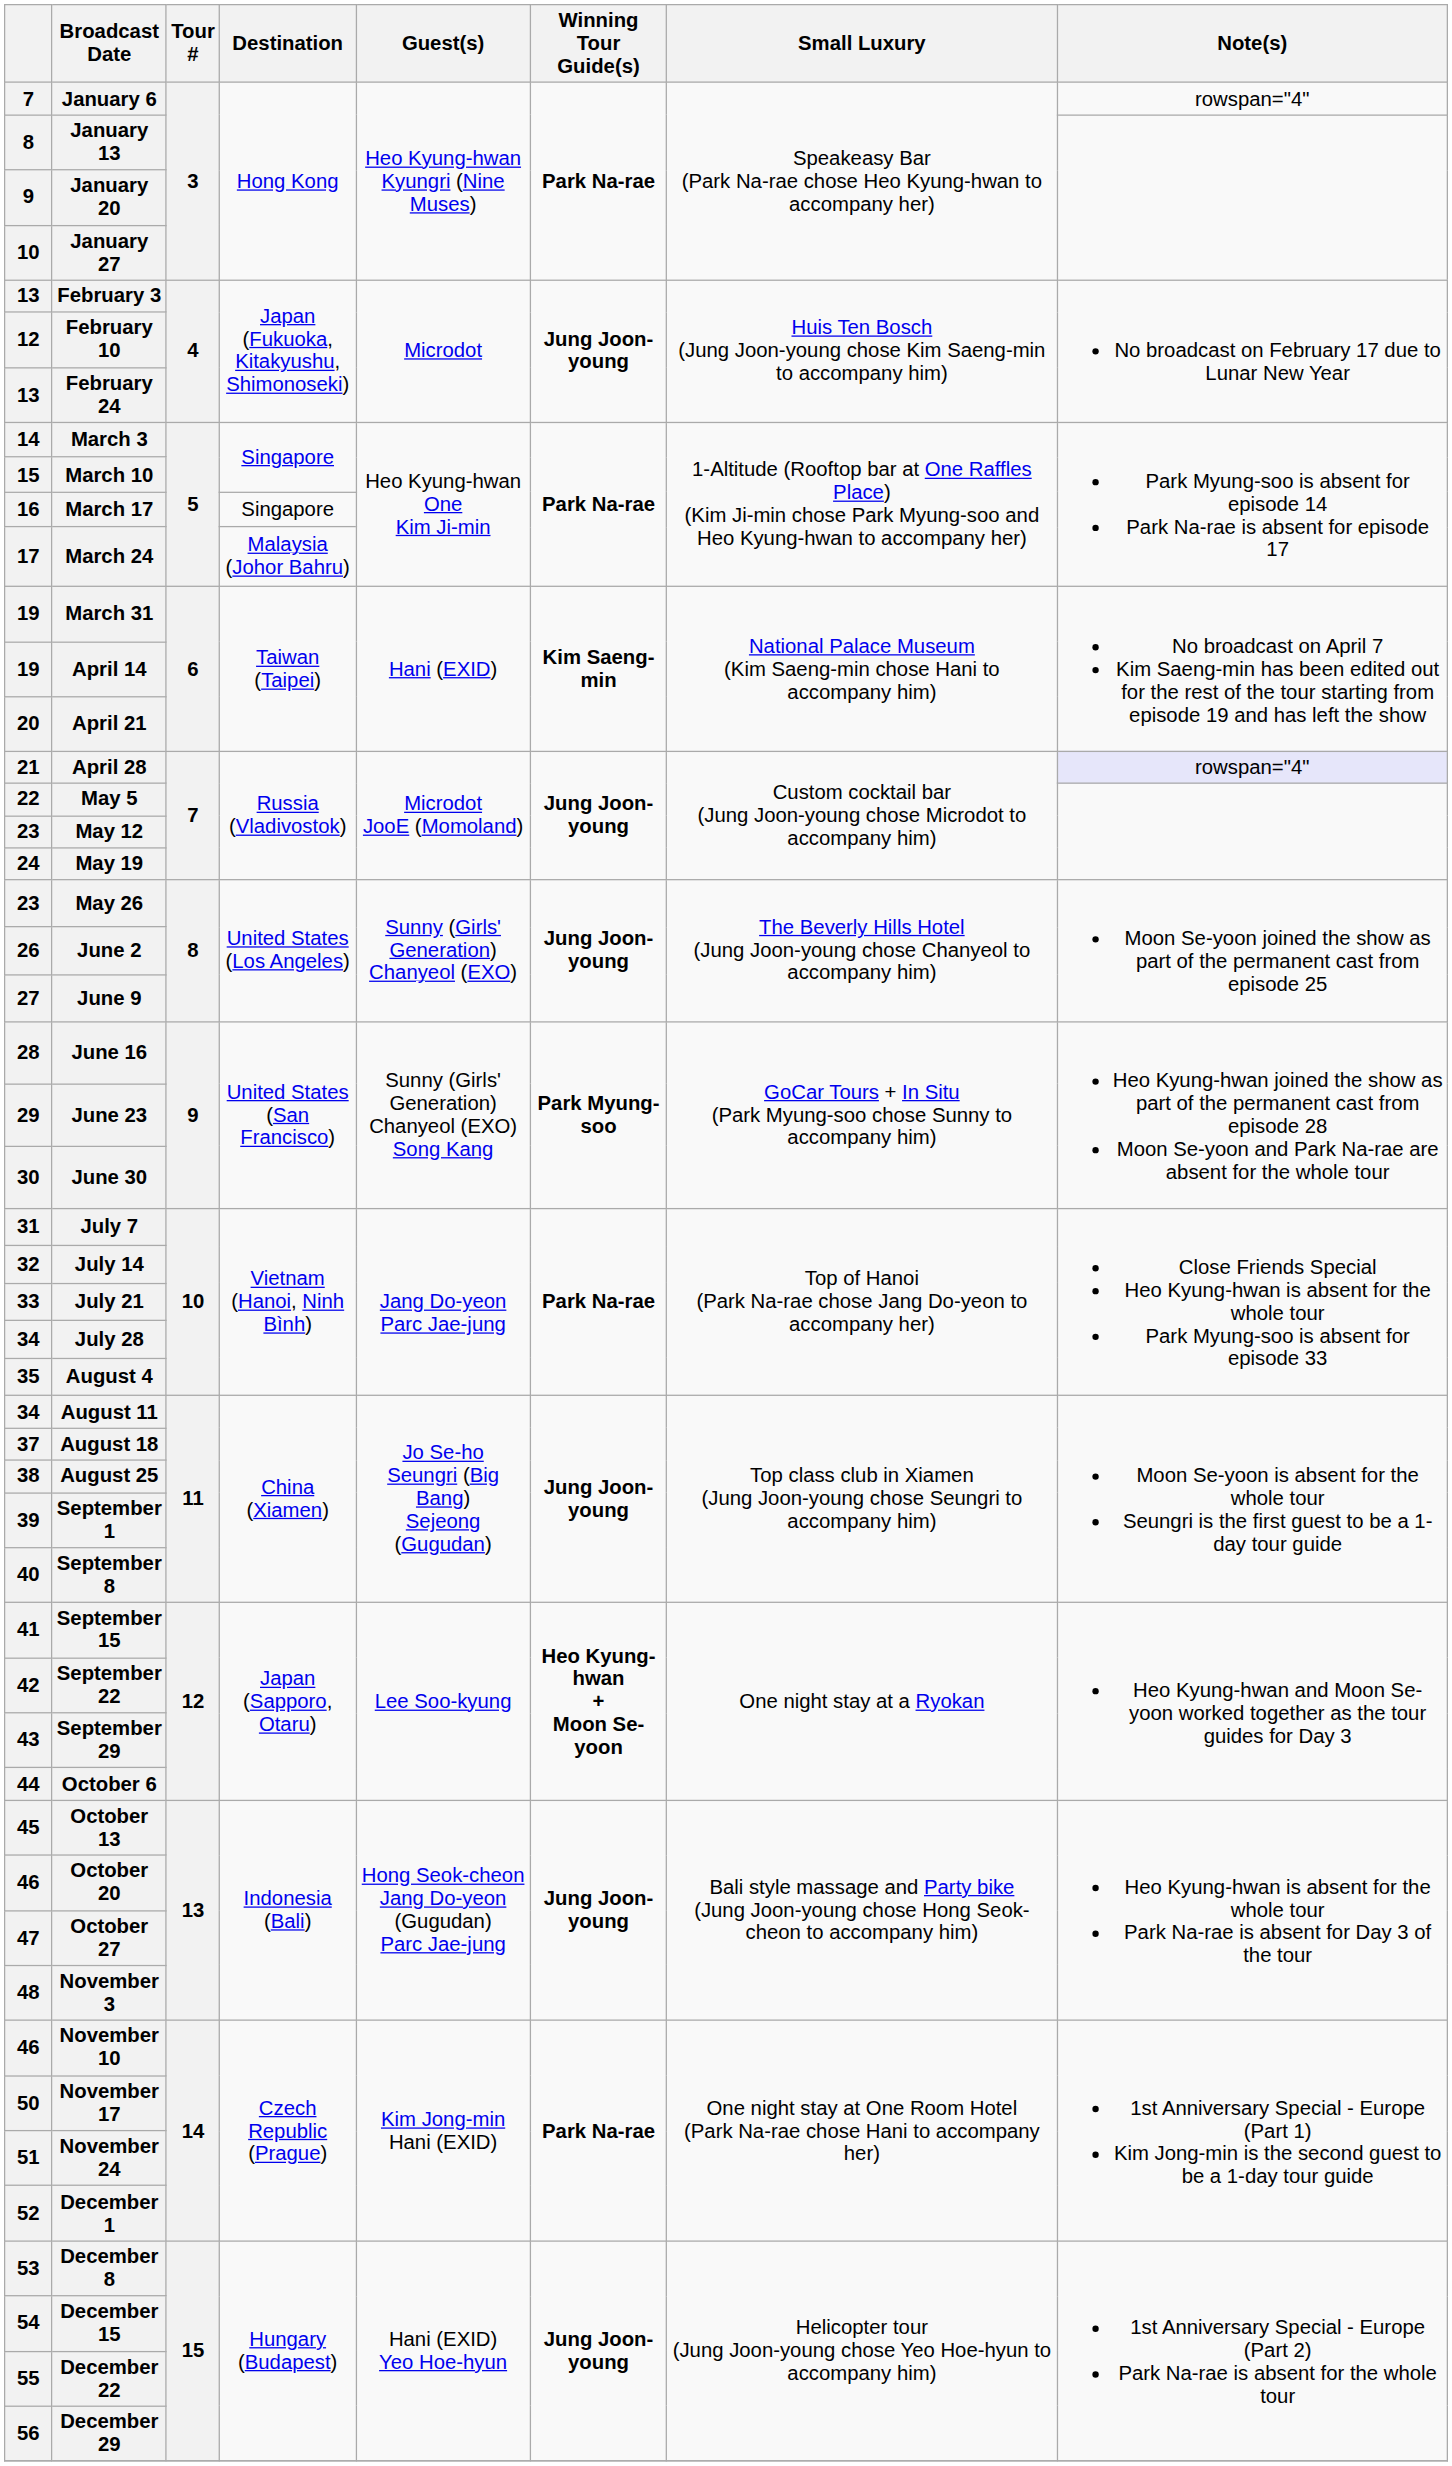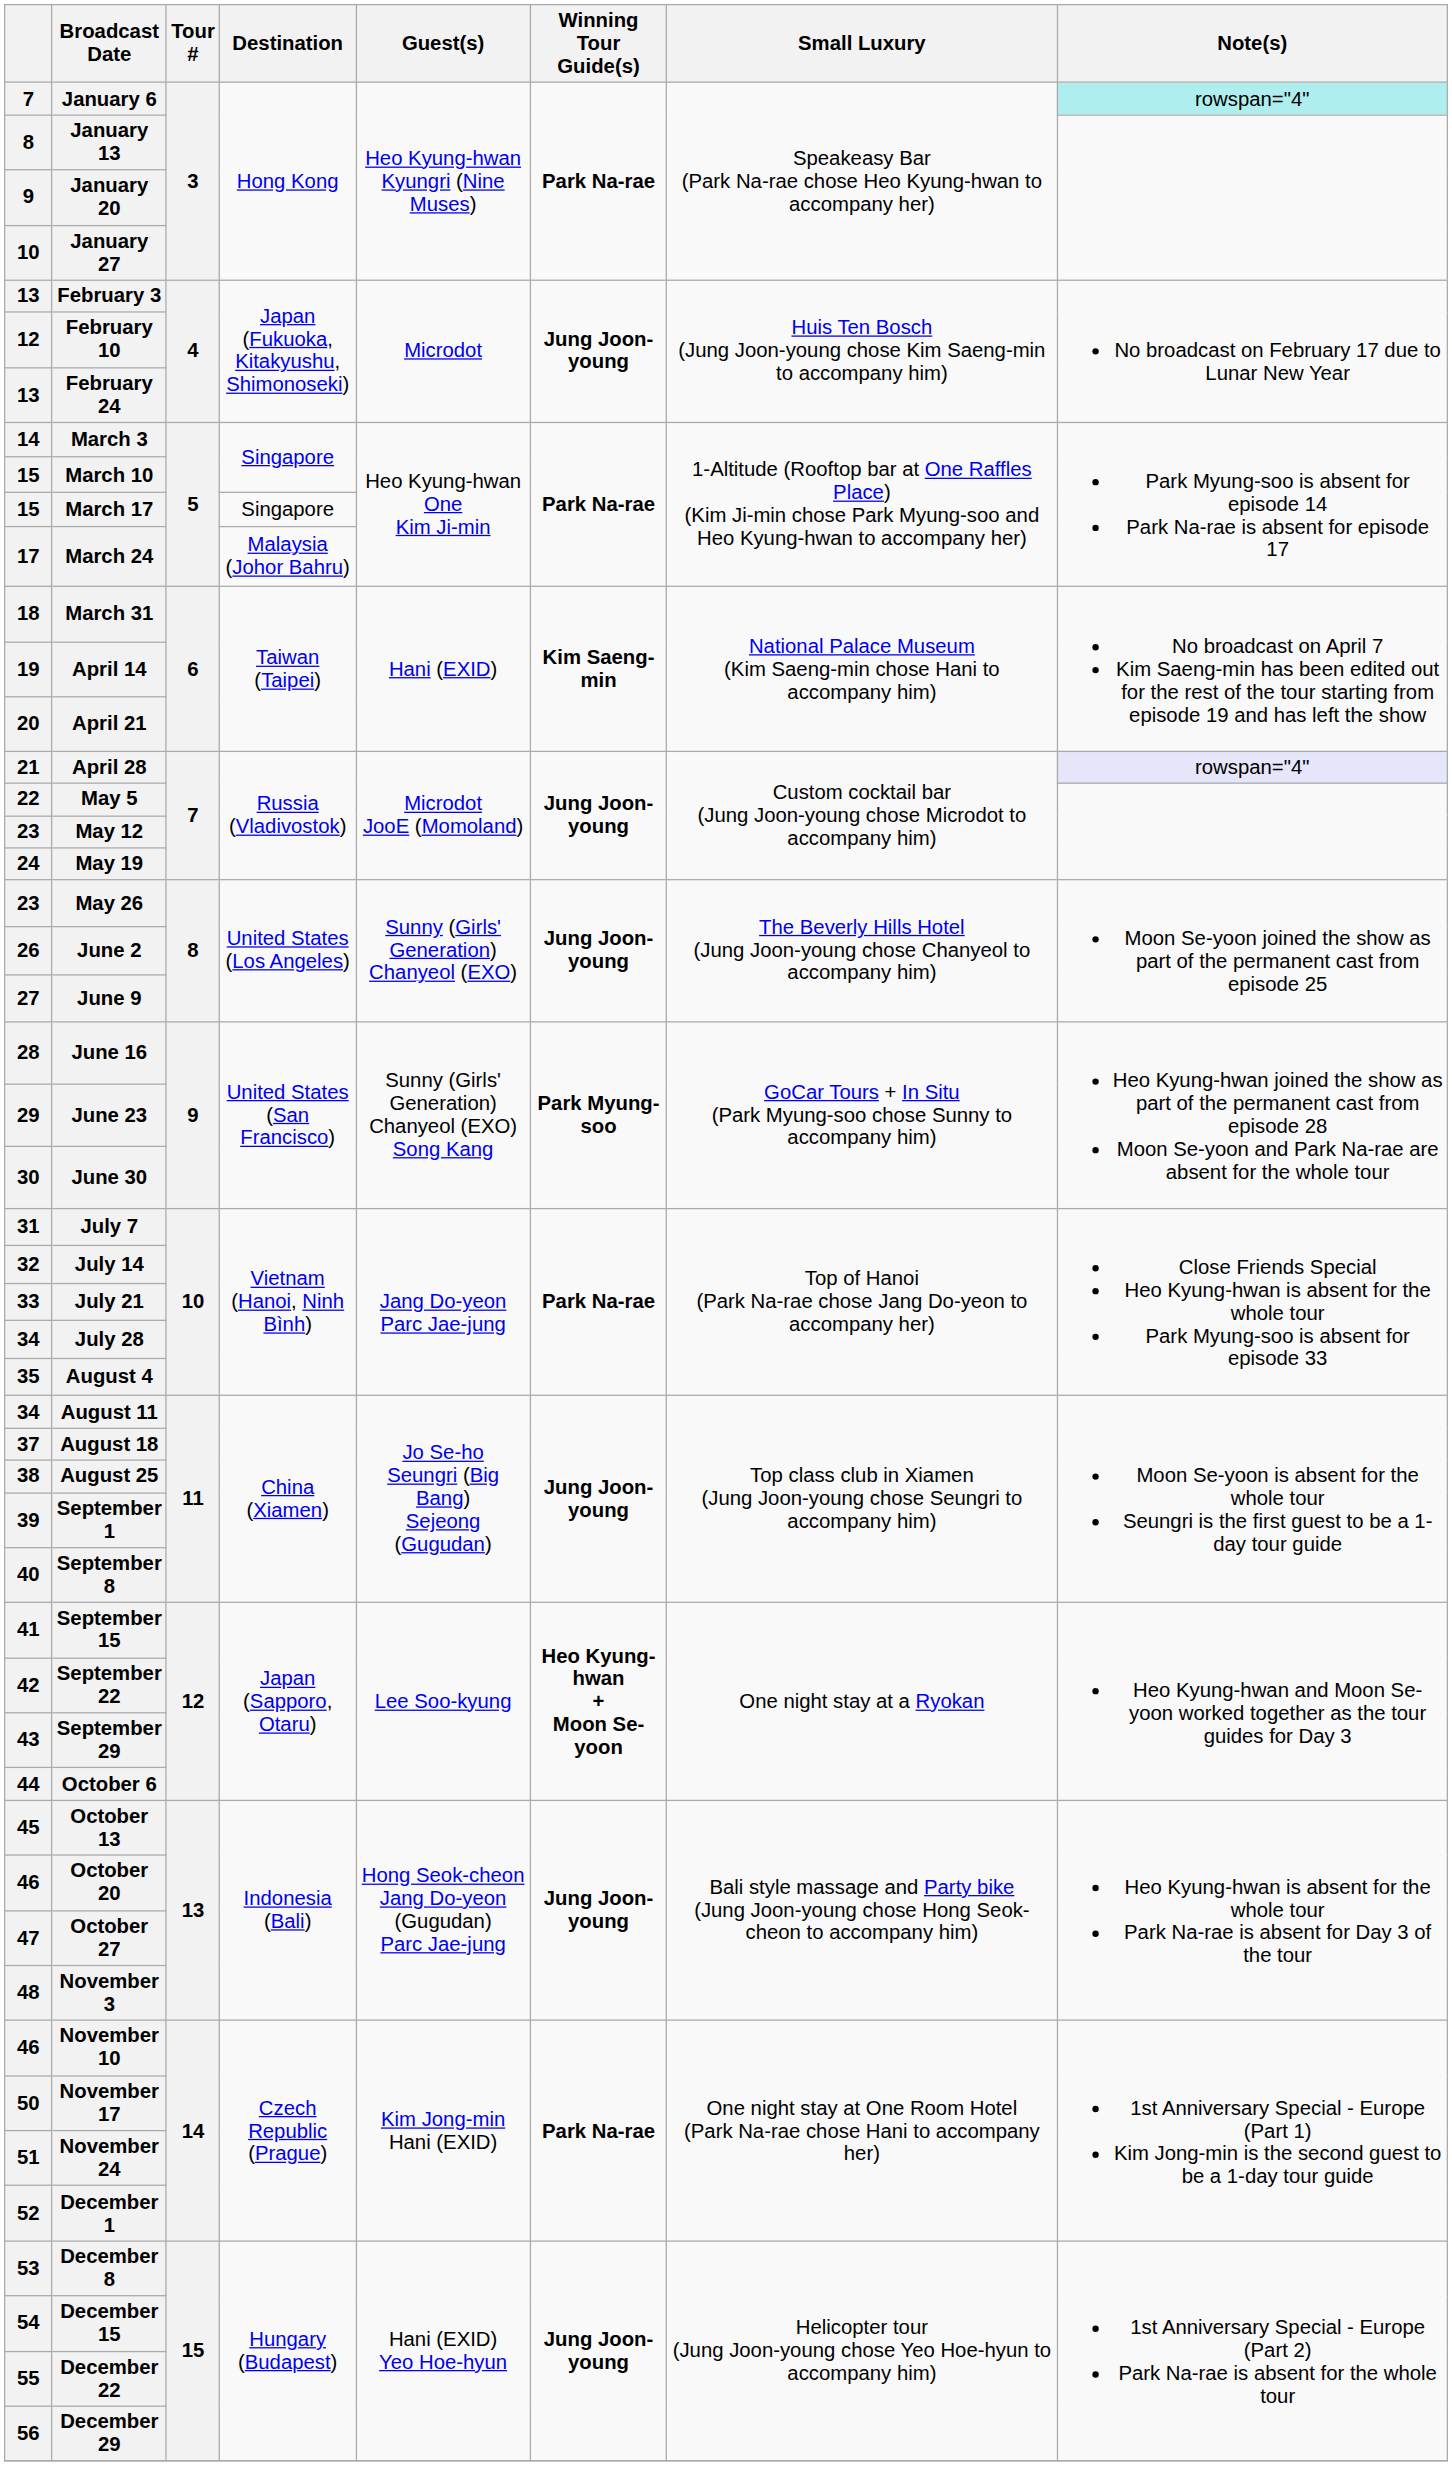(1252, 98) no background -> (1252, 98) paleturquoise background
(28, 509) 16 -> (28, 509) 15
(28, 614) 19 -> (28, 614) 18
